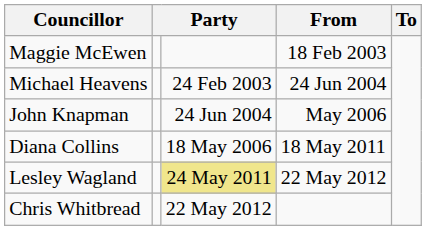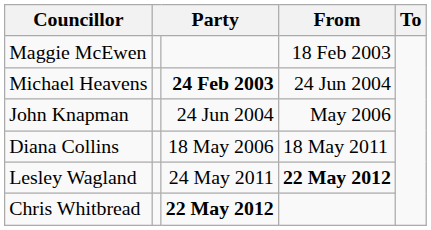(222, 83) normal -> (223, 83) bold
(219, 177) khaki background -> (221, 177) no background
(334, 177) normal -> (337, 177) bold
(219, 209) normal -> (220, 209) bold
